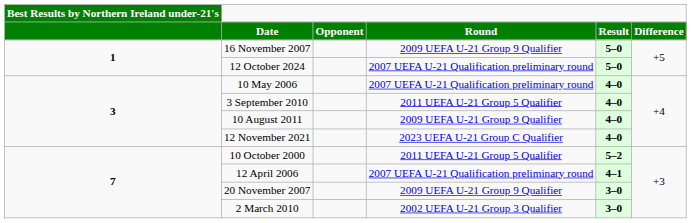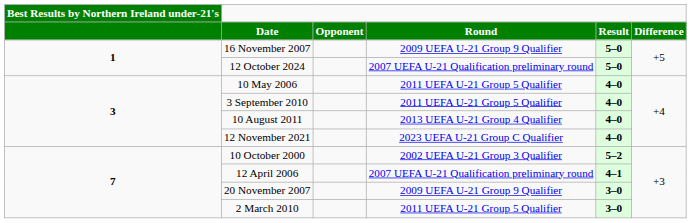(481, 84) 2007 UEFA U-21 Qualification preliminary round -> (481, 84) 2011 UEFA U-21 Group 5 Qualifier
(481, 119) 2009 UEFA U-21 Group 9 Qualifier -> (481, 119) 2013 UEFA U-21 Group 4 Qualifier
(481, 155) 2011 UEFA U-21 Group 5 Qualifier -> (481, 155) 2002 UEFA U-21 Group 3 Qualifier
(481, 208) 2002 UEFA U-21 Group 3 Qualifier -> (481, 208) 2011 UEFA U-21 Group 5 Qualifier
